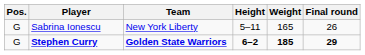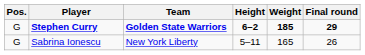rows swapped: (64, 42) <-> (66, 27)
